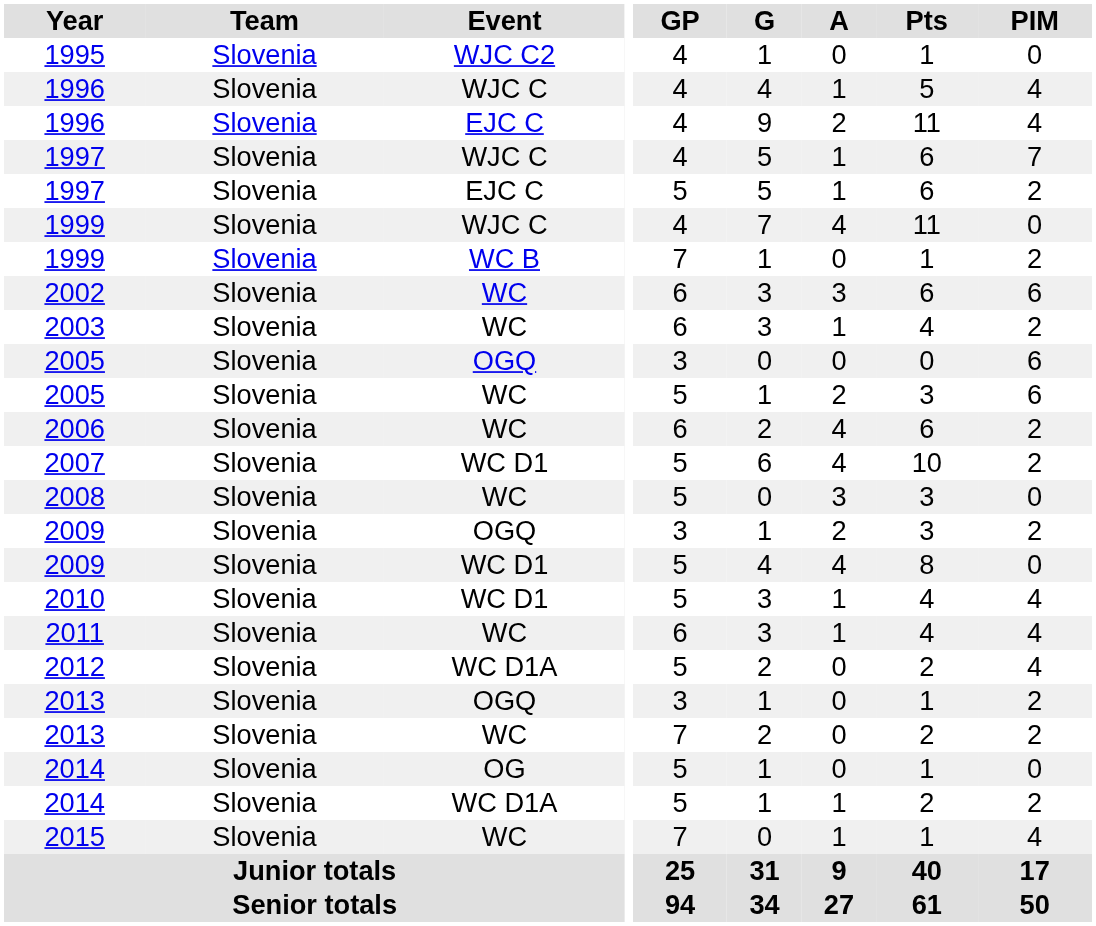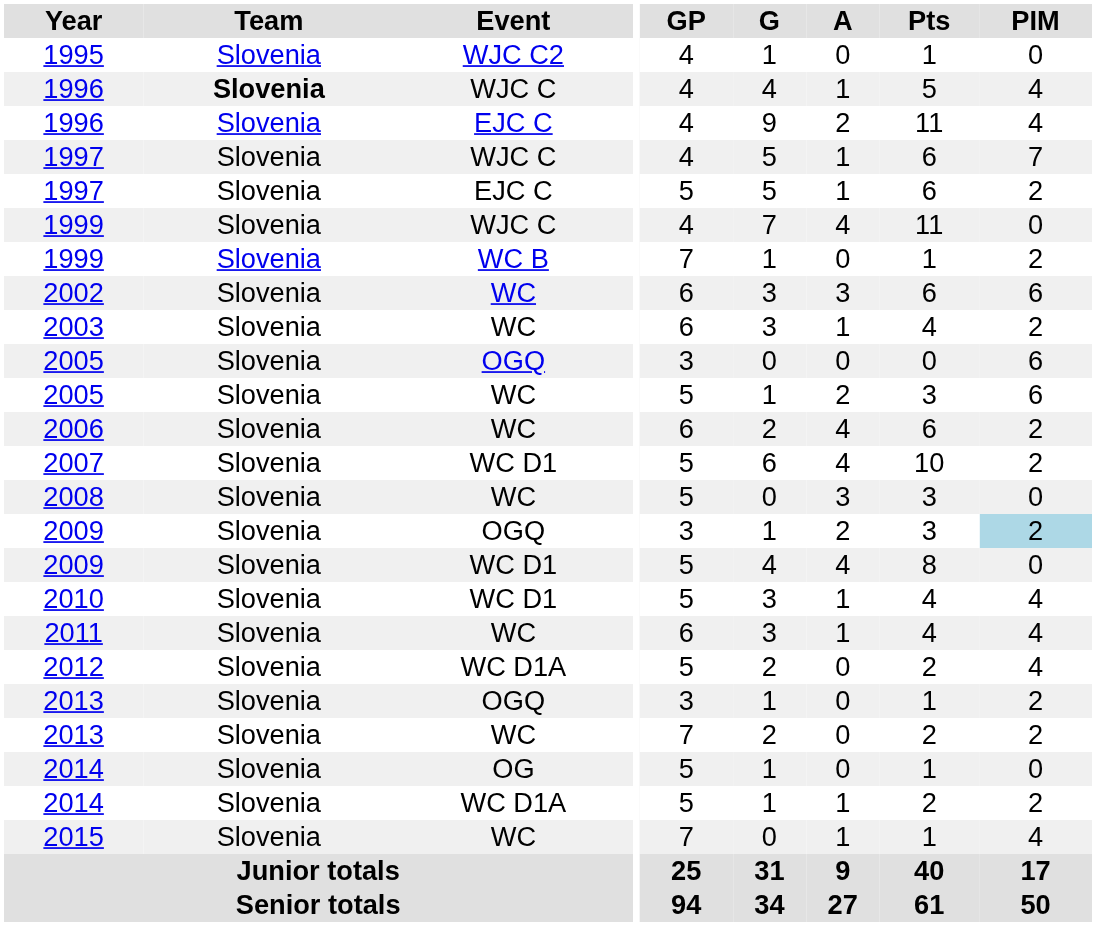(265, 88) normal -> (269, 88) bold
(1035, 530) no background -> (1036, 530) lightblue background
